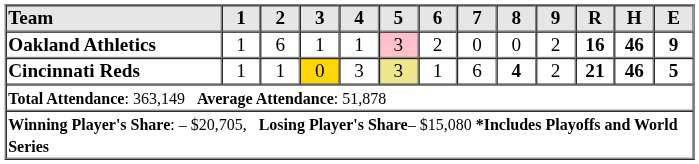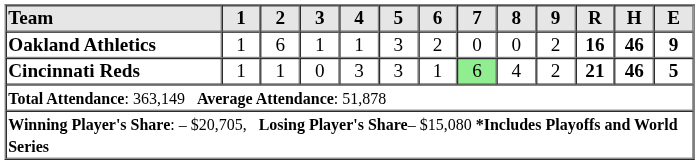(398, 44) pink background -> (398, 44) no background
(320, 71) gold background -> (320, 71) no background
(398, 71) khaki background -> (398, 71) no background
(477, 71) no background -> (477, 71) lightgreen background
(516, 71) bold -> (516, 71) normal
